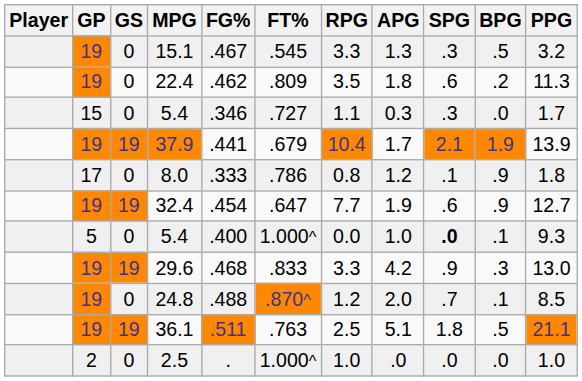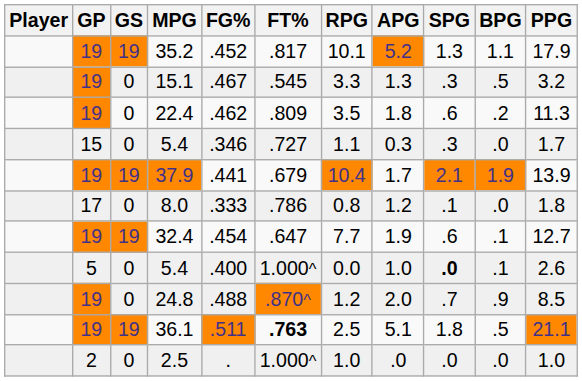+ row: (91, 51)
(500, 175) .9 -> (500, 206) .0
(500, 206) .9 -> (500, 237) .1
(551, 237) 9.3 -> (551, 268) 2.6
- row: (91, 268)
(500, 299) .1 -> (500, 299) .9
(288, 330) normal -> (288, 330) bold
